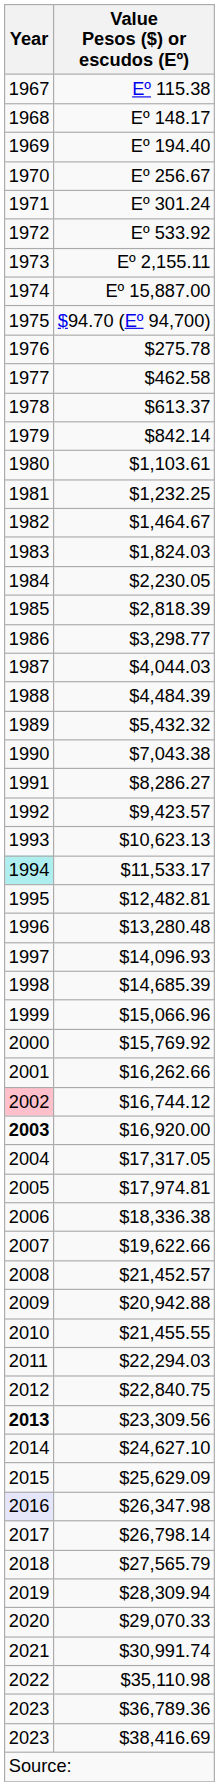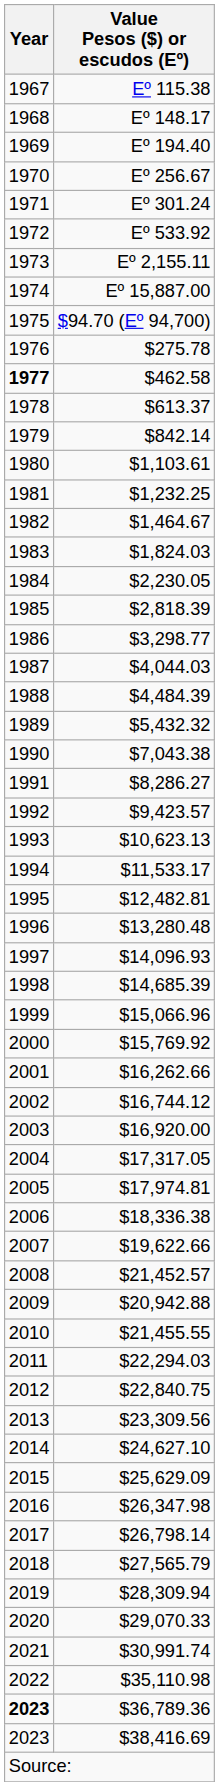(29, 378) normal -> (29, 378) bold
(29, 869) paleturquoise background -> (29, 869) no background
(29, 1101) pink background -> (29, 1101) no background
(29, 1130) bold -> (29, 1130) normal
(29, 1419) bold -> (29, 1419) normal
(29, 1506) lavender background -> (29, 1506) no background
(29, 1708) normal -> (29, 1708) bold
